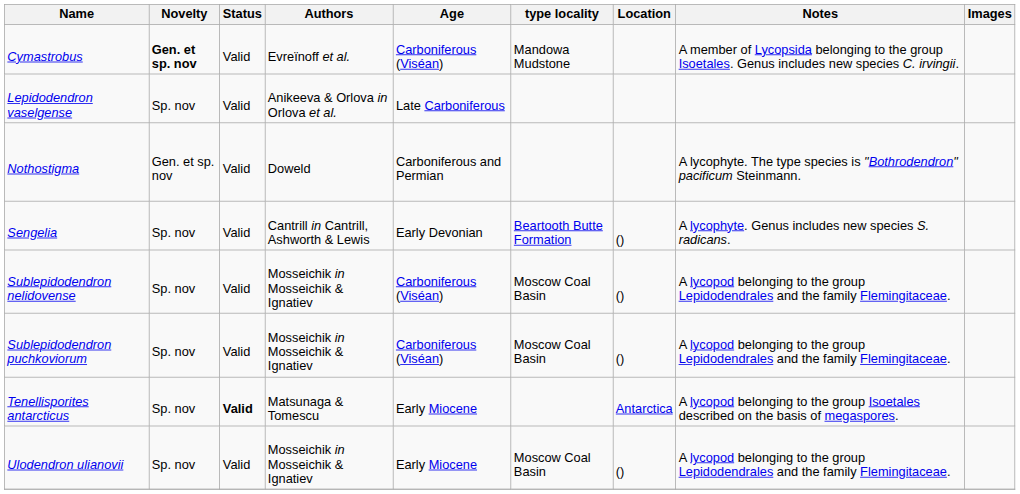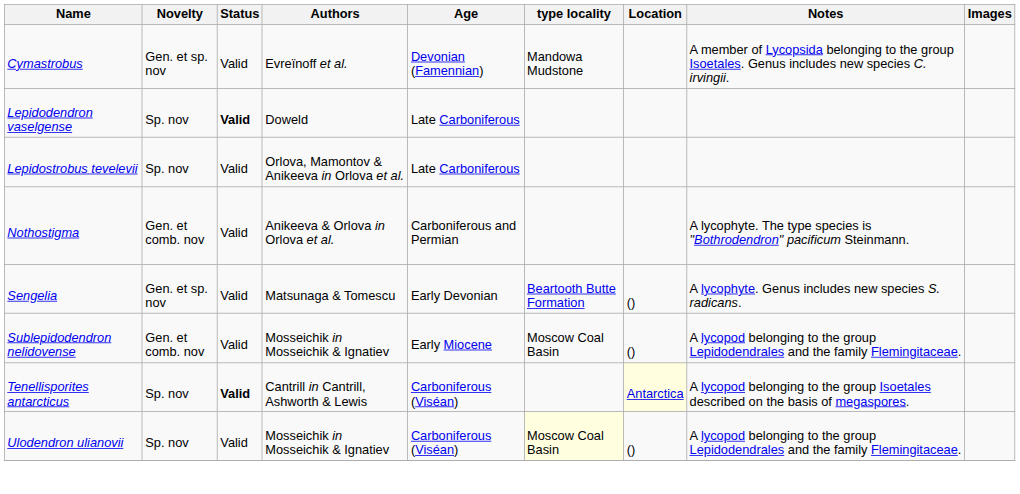(174, 56) bold -> (177, 63) normal
(436, 56) Carboniferous (Viséan) -> (447, 63) Devonian (Famennian)
(237, 105) normal -> (235, 120) bold
(328, 105) Anikeeva & Orlova in Orlova et al. -> (287, 120) Doweld
+ row: (72, 169)
(183, 169) Gen. et sp. nov -> (175, 232) Gen. et comb. nov
(289, 169) Doweld -> (325, 232) Anikeeva & Orlova in Orlova et al.
(173, 232) Sp. nov -> (177, 296) Gen. et sp. nov
(319, 232) Cantrill in Cantrill, Ashworth & Lewis -> (330, 296) Matsunaga & Tomescu
(173, 288) Sp. nov -> (175, 345) Gen. et comb. nov
(436, 288) Carboniferous (Viséan) -> (451, 345) Early Miocene
- row: (59, 352)
(306, 408) Matsunaga & Tomescu -> (316, 394) Cantrill in Cantrill, Ashworth & Lewis
(436, 408) Early Miocene -> (451, 394) Carboniferous (Viséan)
(644, 408) no background -> (655, 394) lightyellow background
(436, 465) Early Miocene -> (451, 443) Carboniferous (Viséan)
(552, 465) no background -> (565, 443) lightyellow background
